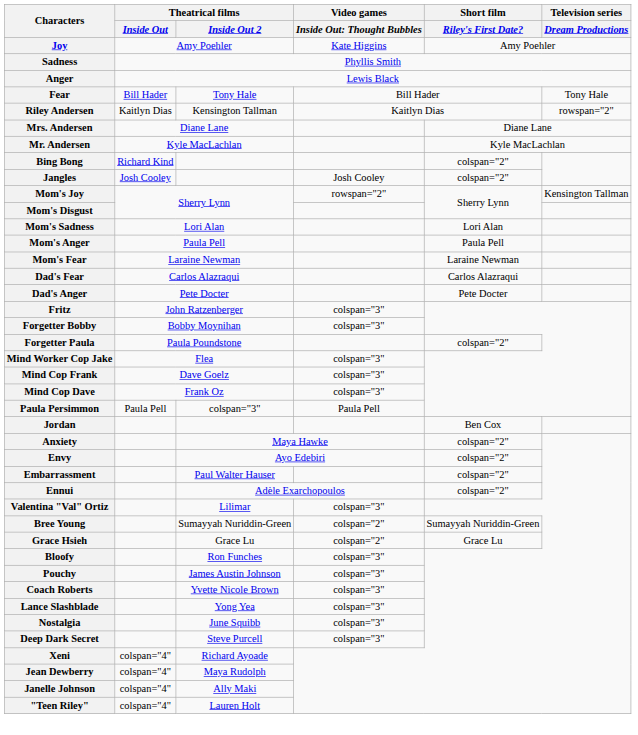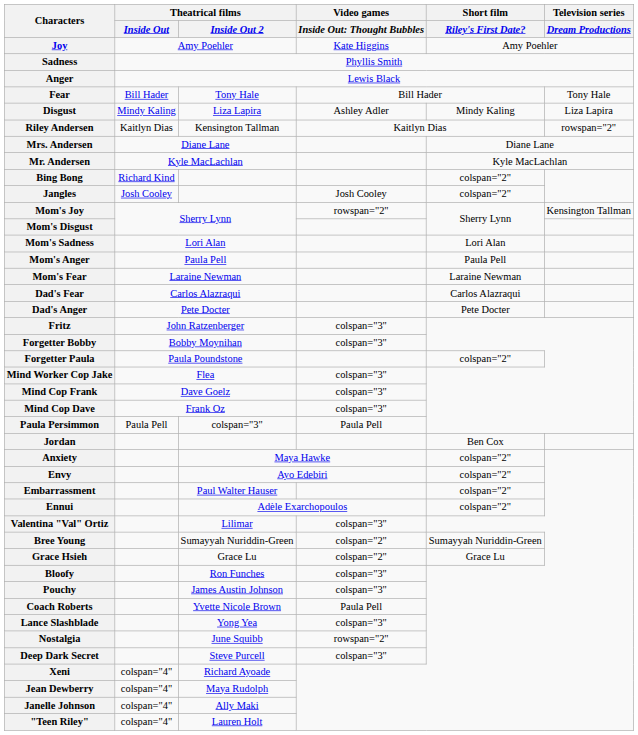+ row: (60, 111)
(359, 590) colspan="3" -> (361, 606) Paula Pell
(359, 623) colspan="3" -> (361, 639) rowspan="2"
